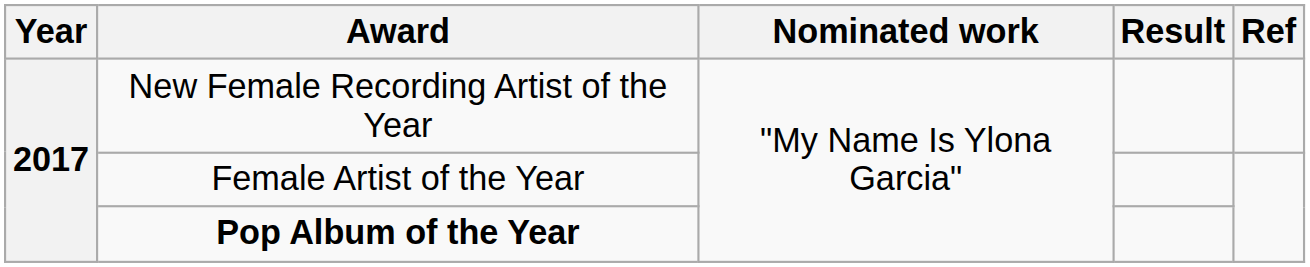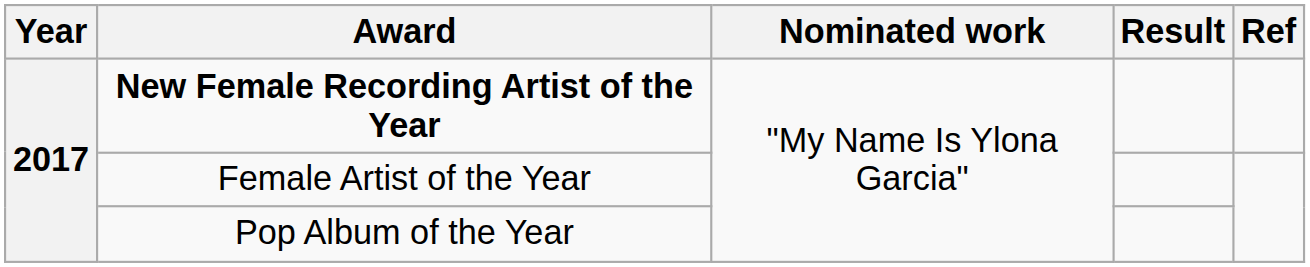(398, 105) normal -> (404, 105) bold
(398, 233) bold -> (404, 233) normal
